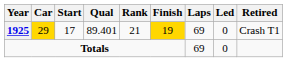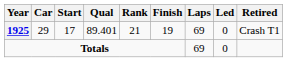(43, 30) gold background -> (43, 30) no background
(168, 30) gold background -> (168, 30) no background
